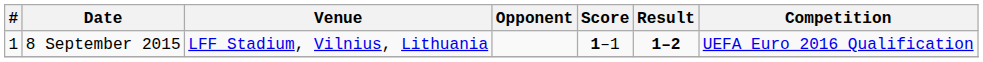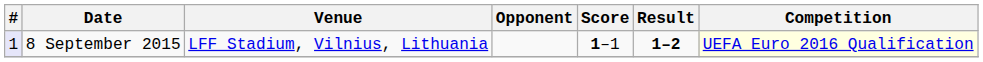(13, 44) no background -> (13, 44) lavender background
(838, 44) no background -> (838, 44) lightyellow background
